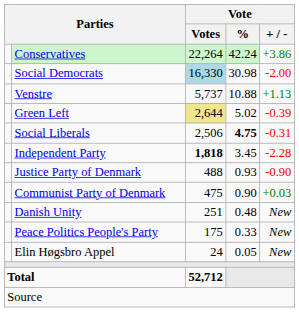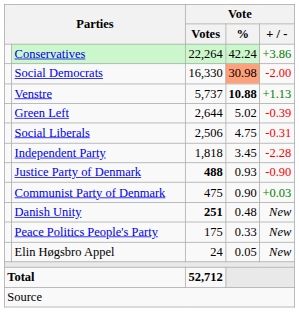(206, 73) lightblue background -> (206, 73) no background
(243, 73) no background -> (243, 73) lightsalmon background
(243, 93) normal -> (243, 93) bold
(209, 113) khaki background -> (209, 113) no background
(246, 133) bold -> (246, 133) normal
(209, 152) bold -> (209, 152) normal
(213, 172) normal -> (213, 172) bold
(213, 212) normal -> (213, 212) bold
